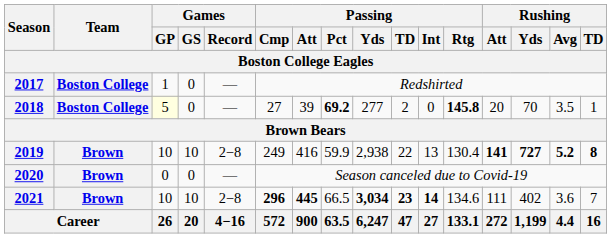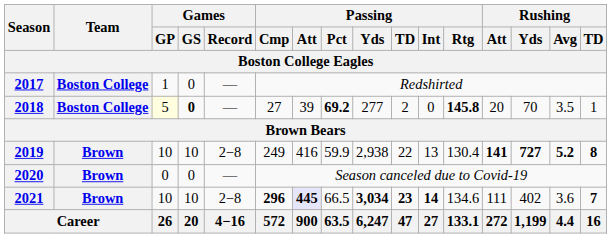(191, 107) normal -> (191, 107) bold
(307, 198) no background -> (307, 198) lavender background
(593, 198) normal -> (593, 198) bold
